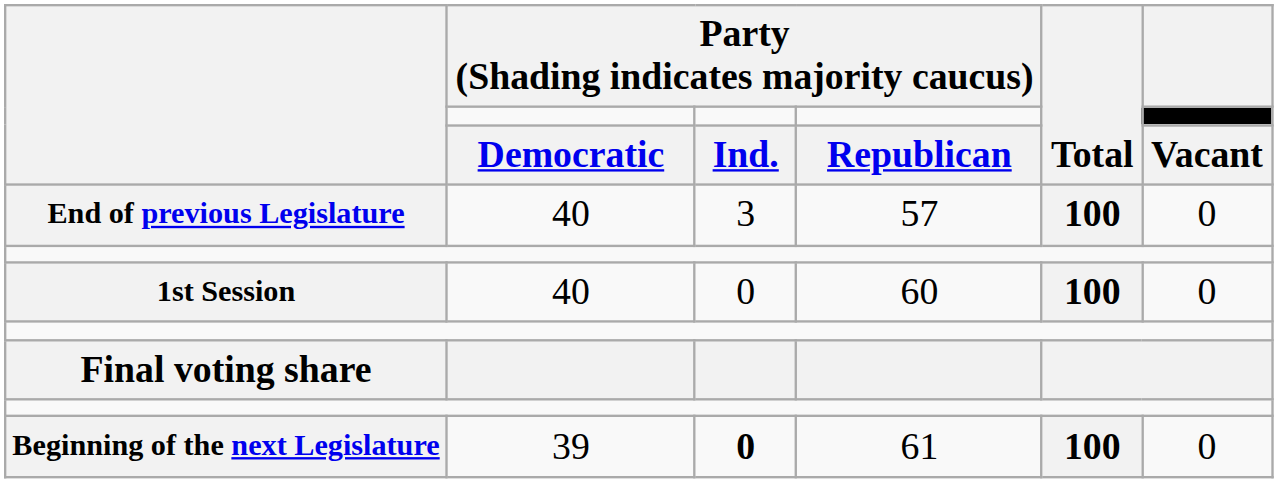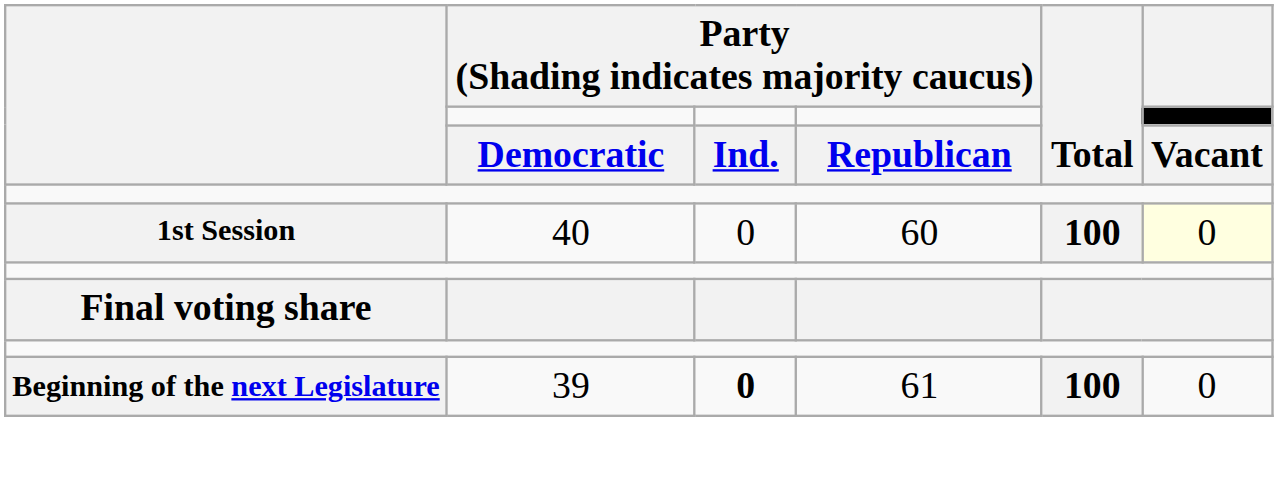- row: (226, 214)
(1207, 291) no background -> (1207, 231) lightyellow background
